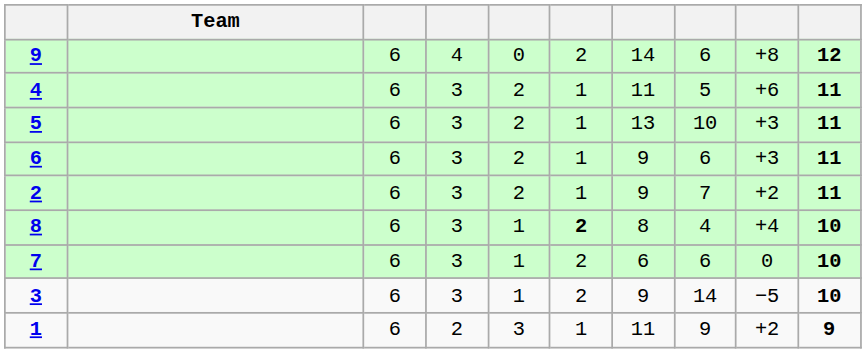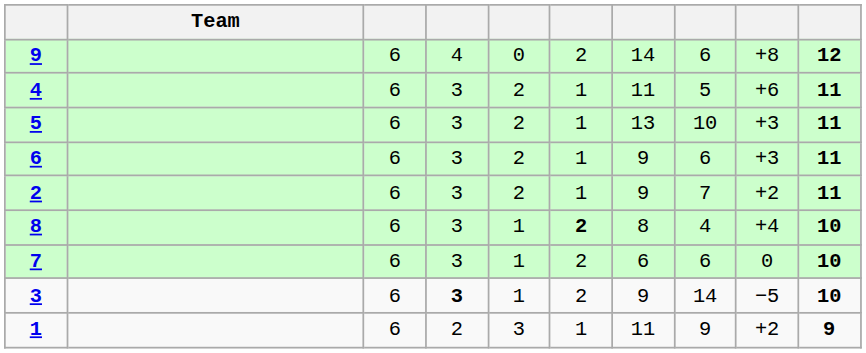(457, 295) normal -> (457, 295) bold
